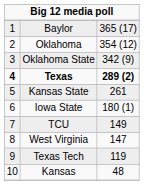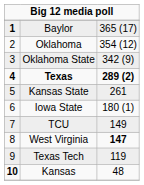(12, 28) normal -> (12, 28) bold
(118, 140) normal -> (118, 140) bold
(12, 172) normal -> (12, 172) bold
